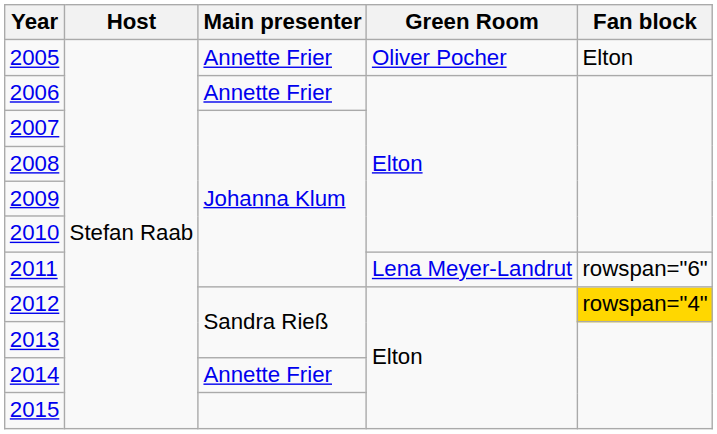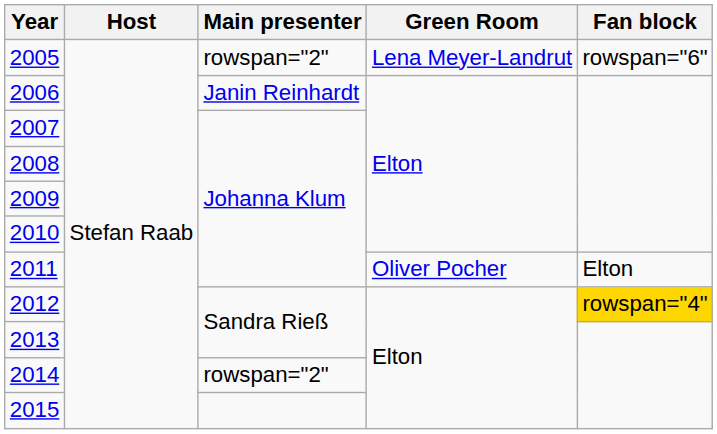(268, 57) Annette Frier -> (266, 57) rowspan="2"
(439, 57) Oliver Pocher -> (472, 57) Lena Meyer-Landrut
(608, 57) Elton -> (645, 57) rowspan="6"
(268, 92) Annette Frier -> (281, 92) Janin Reinhardt
(472, 269) Lena Meyer-Landrut -> (439, 269) Oliver Pocher
(645, 269) rowspan="6" -> (608, 269) Elton
(268, 374) Annette Frier -> (266, 374) rowspan="2"
